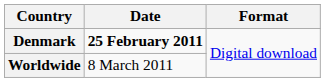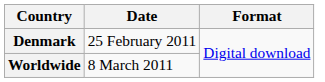(145, 41) bold -> (142, 41) normal
